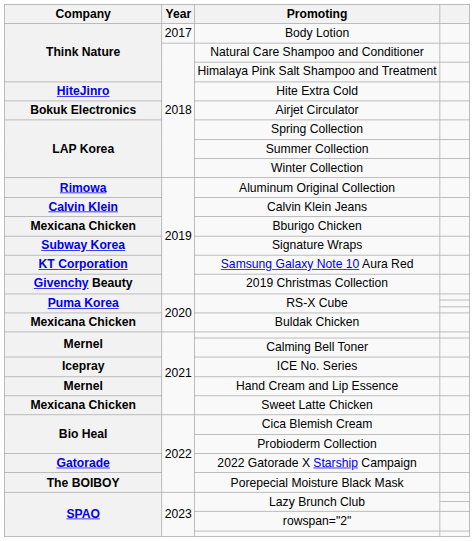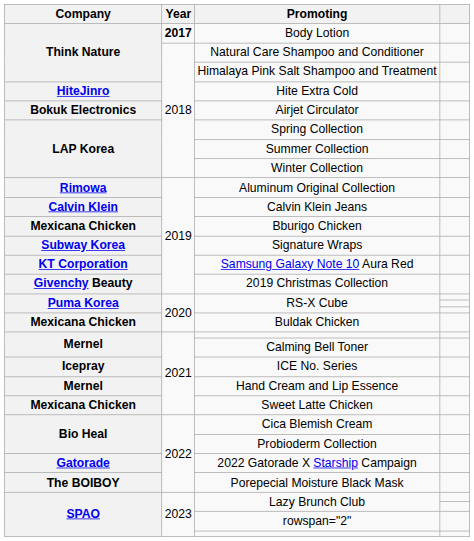(178, 33) normal -> (178, 33) bold
